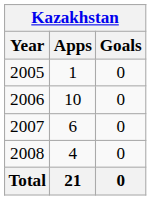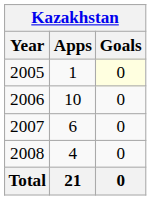(121, 72) no background -> (121, 72) lightyellow background
